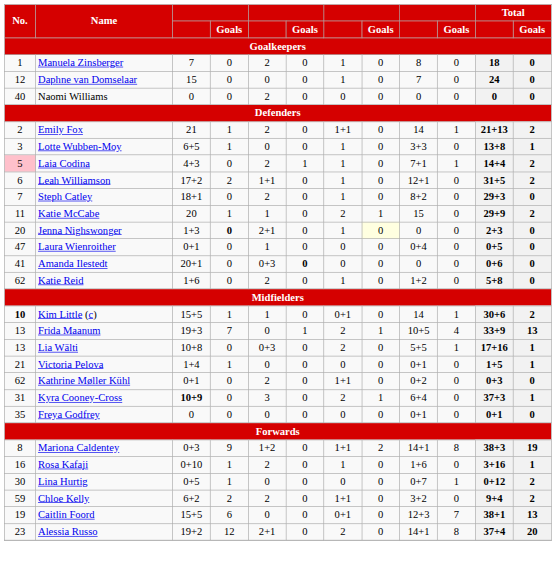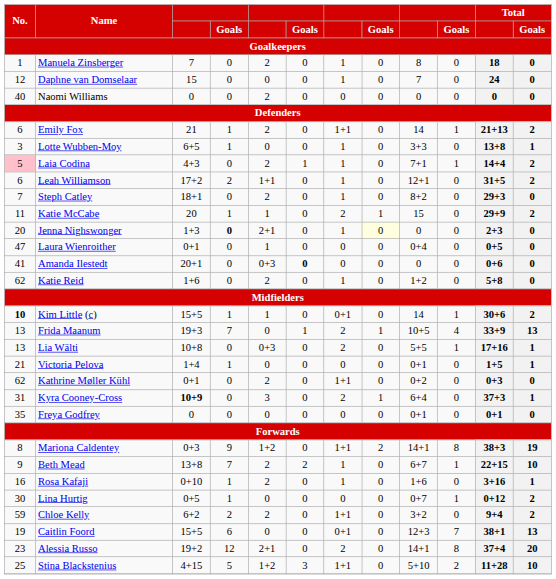(20, 130) 2 -> (20, 130) 6
+ row: (61, 465)
+ row: (77, 565)
